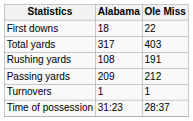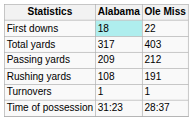(103, 28) no background -> (103, 28) paleturquoise background
rows swapped: (39, 60) <-> (38, 76)
